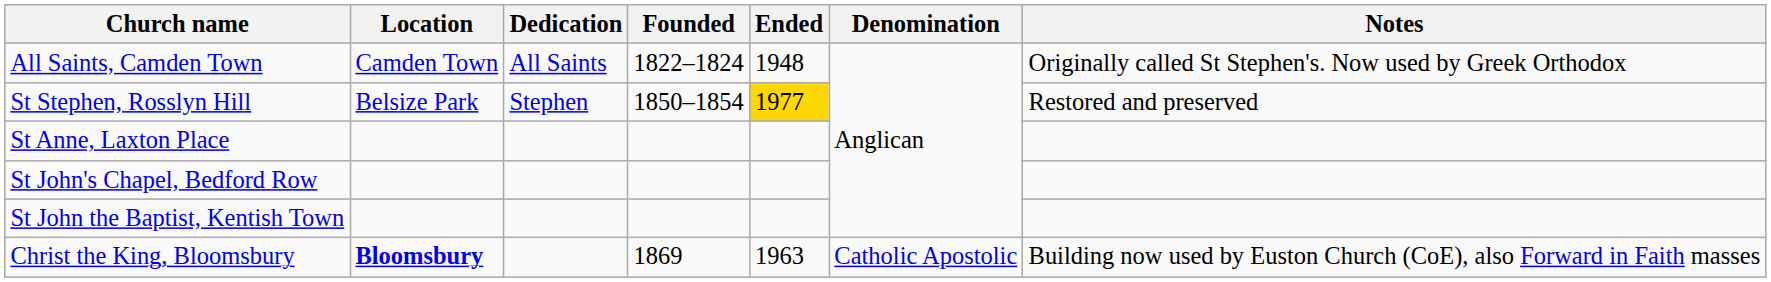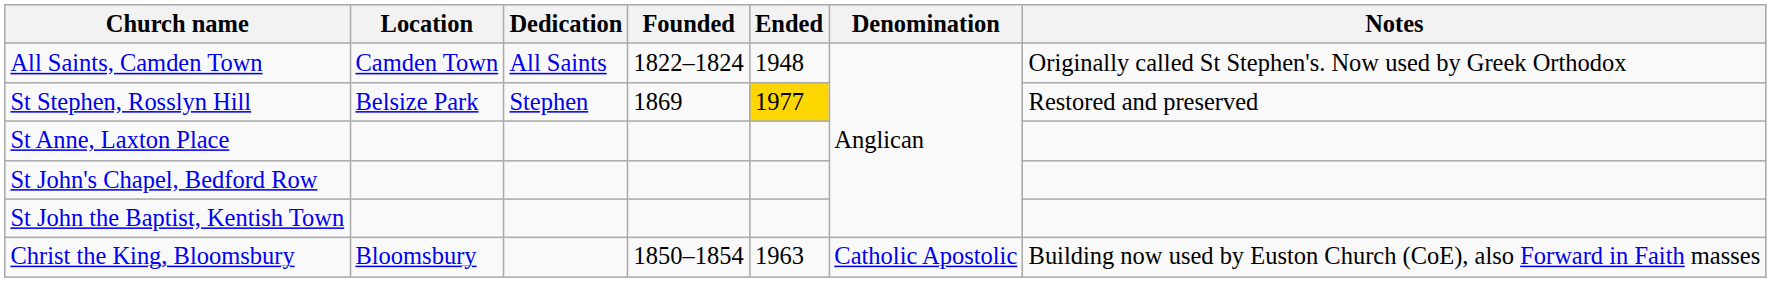(689, 101) 1850–1854 -> (658, 101) 1869
(419, 256) bold -> (416, 256) normal
(658, 256) 1869 -> (689, 256) 1850–1854
